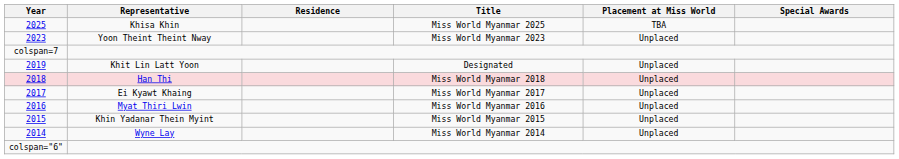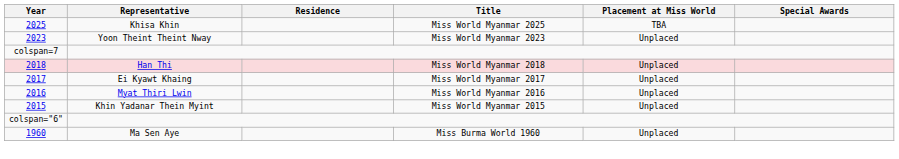- row: (36, 66)
- row: (36, 134)
+ row: (36, 134)
